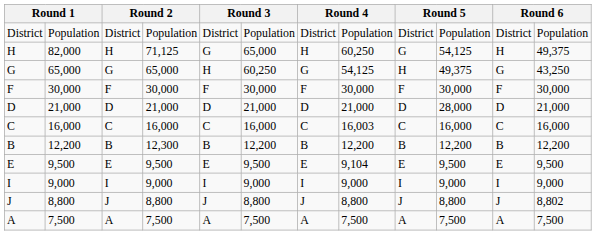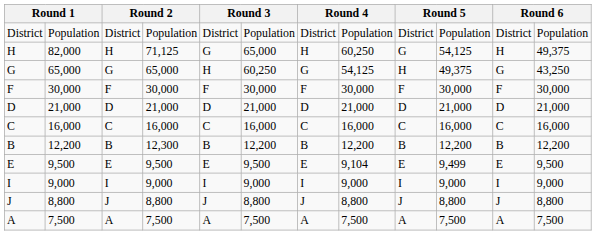(455, 107) 28,000 -> (455, 107) 21,000
(358, 126) 16,003 -> (358, 126) 16,000
(452, 164) 9,500 -> (452, 164) 9,499
(550, 201) 8,802 -> (550, 201) 8,800
